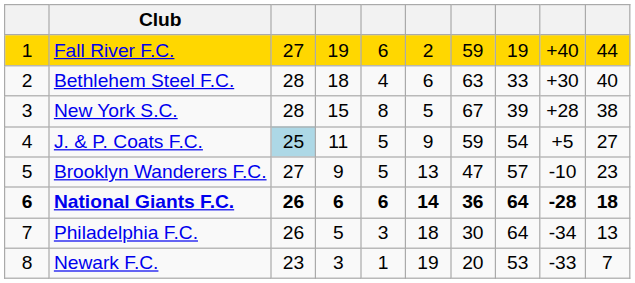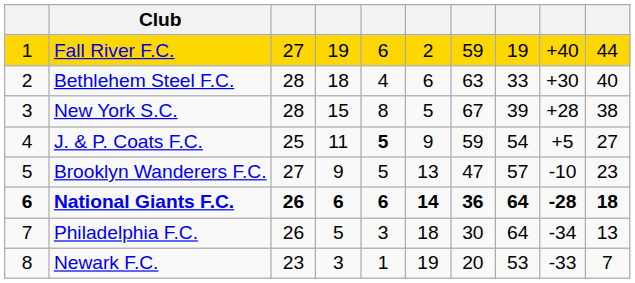(293, 141) lightblue background -> (293, 141) no background
(383, 141) normal -> (383, 141) bold
